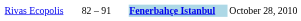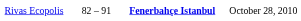(172, 10) lightblue background -> (172, 10) no background
